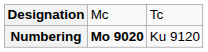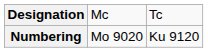(117, 36) bold -> (117, 36) normal
